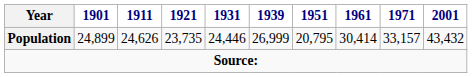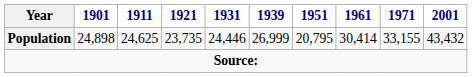(96, 38) 24,899 -> (96, 38) 24,898
(140, 38) 24,626 -> (140, 38) 24,625
(402, 38) 33,157 -> (402, 38) 33,155
